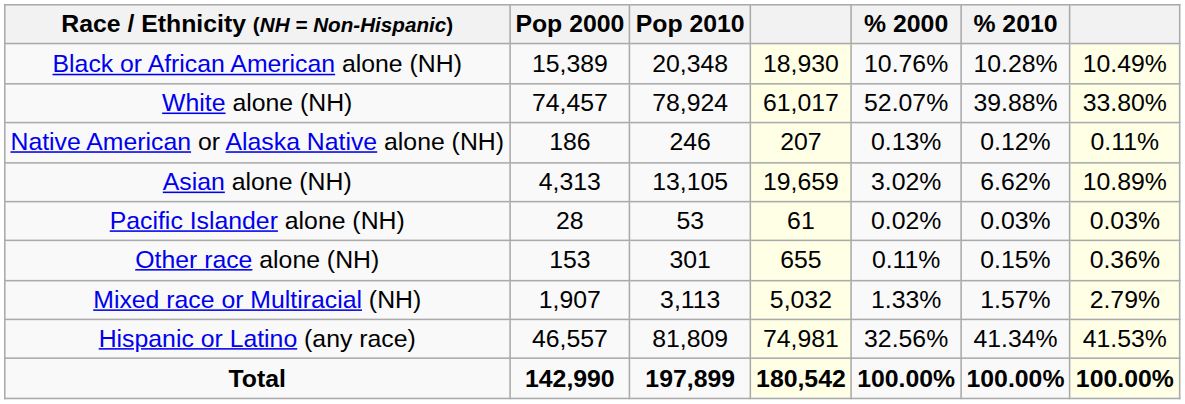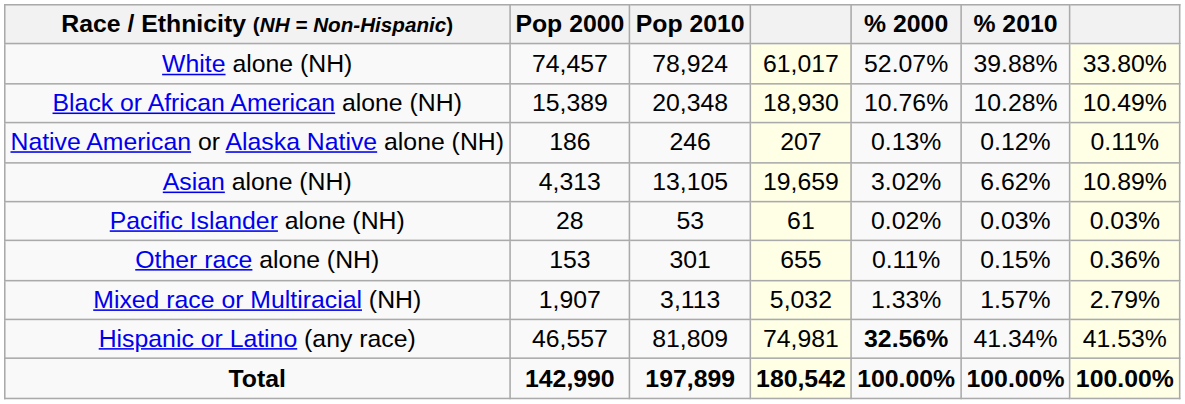rows swapped: (257, 102) <-> (257, 63)
(906, 338) normal -> (906, 338) bold
